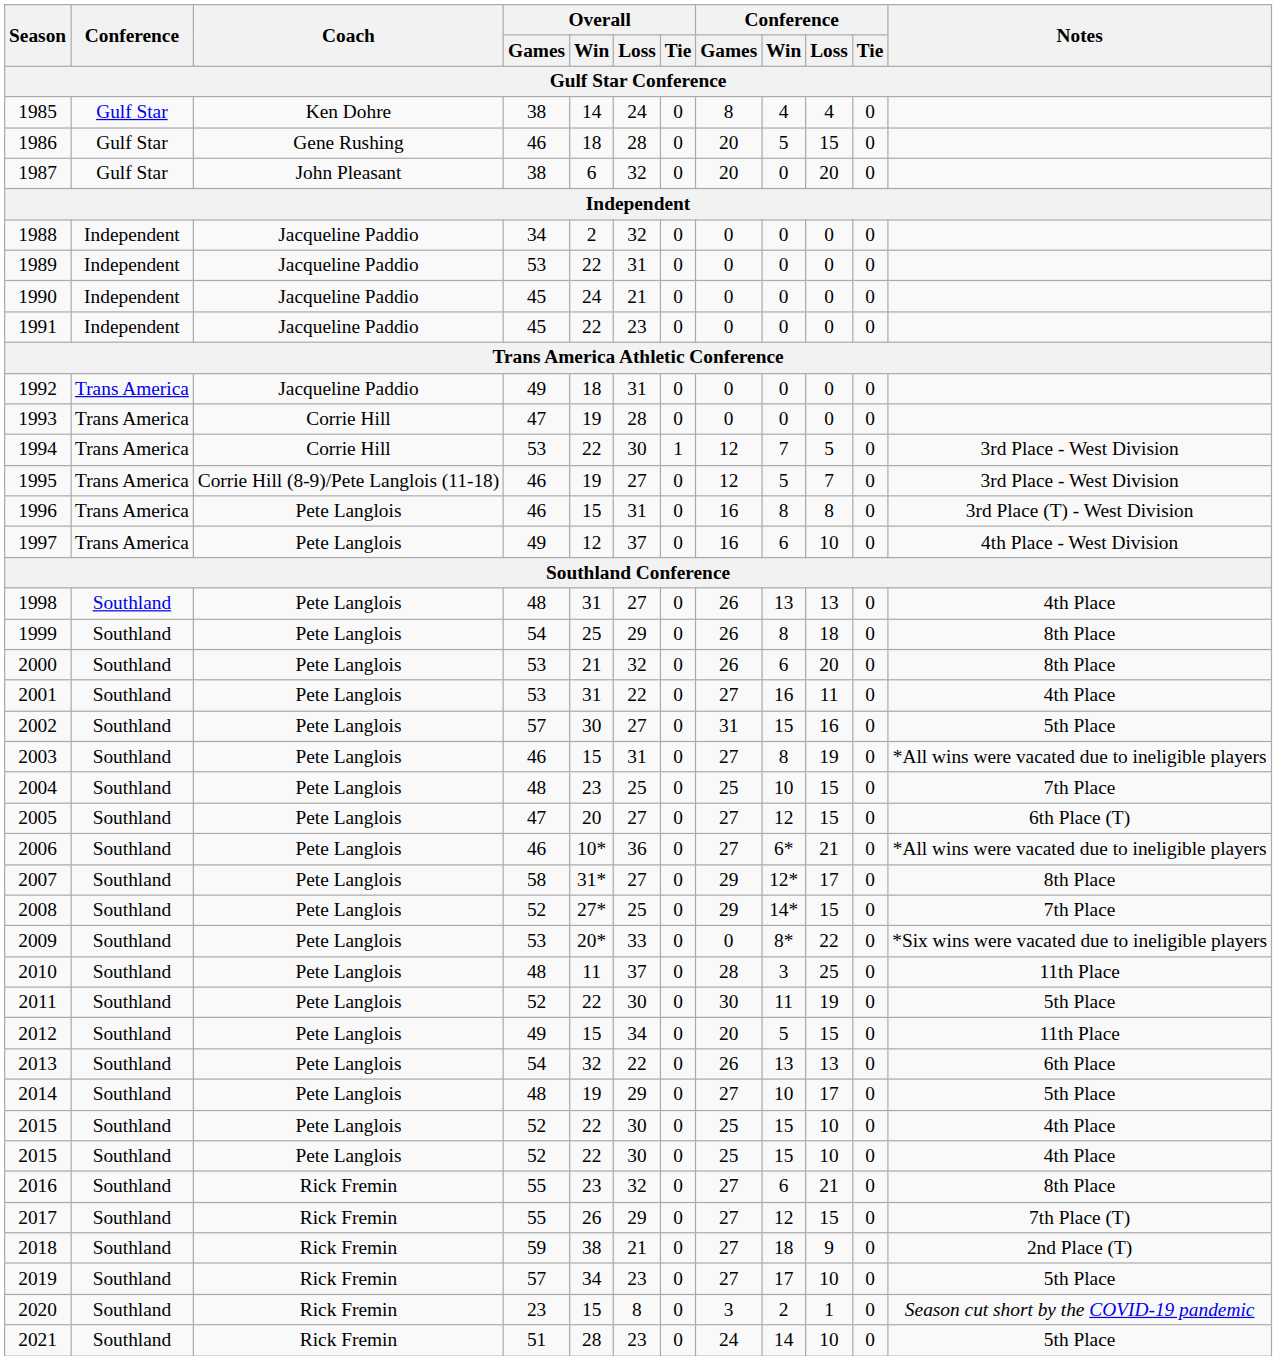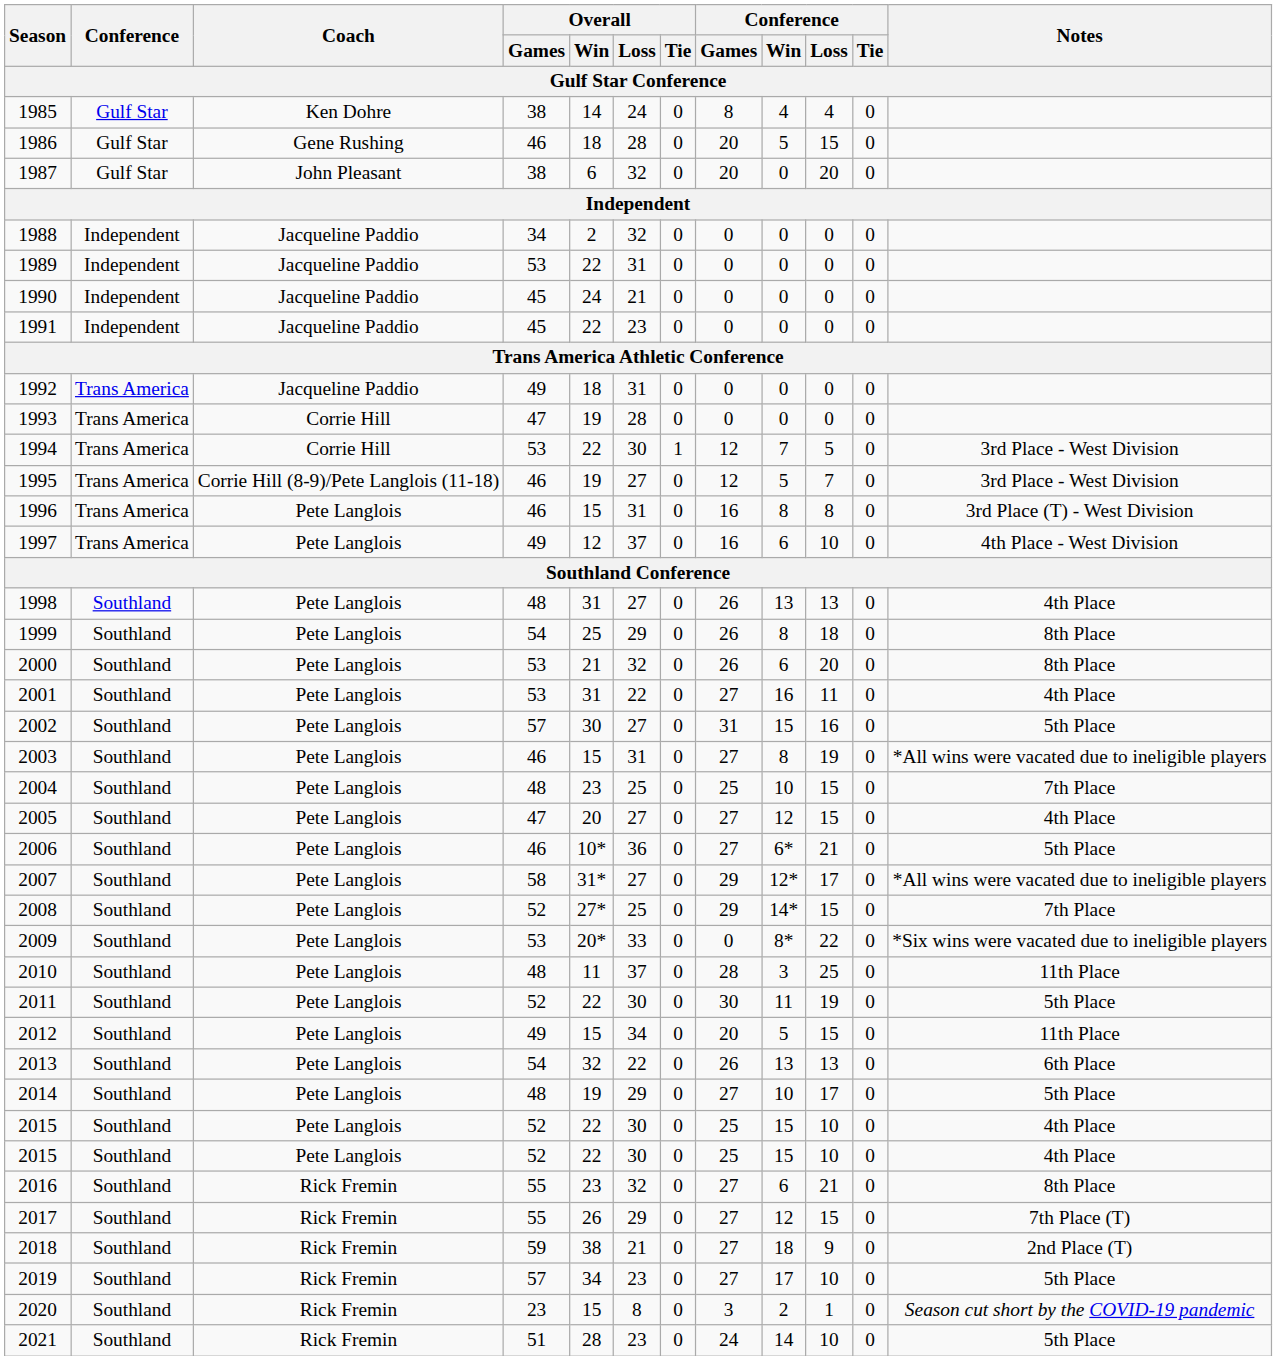(1080, 818) 6th Place (T) -> (1080, 818) 4th Place
(1080, 848) *All wins were vacated due to ineligible players -> (1080, 848) 5th Place
(1080, 879) 8th Place -> (1080, 879) *All wins were vacated due to ineligible players
